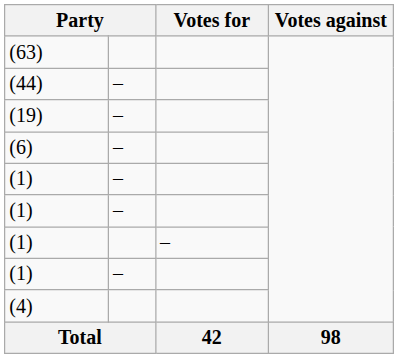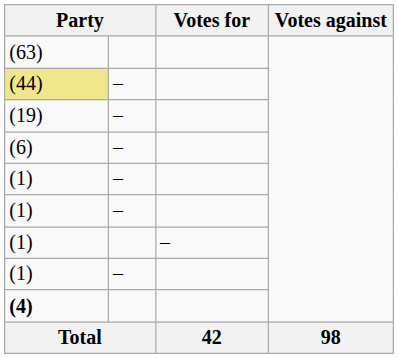(26, 83) no background -> (26, 83) khaki background
(21, 305) normal -> (21, 305) bold
